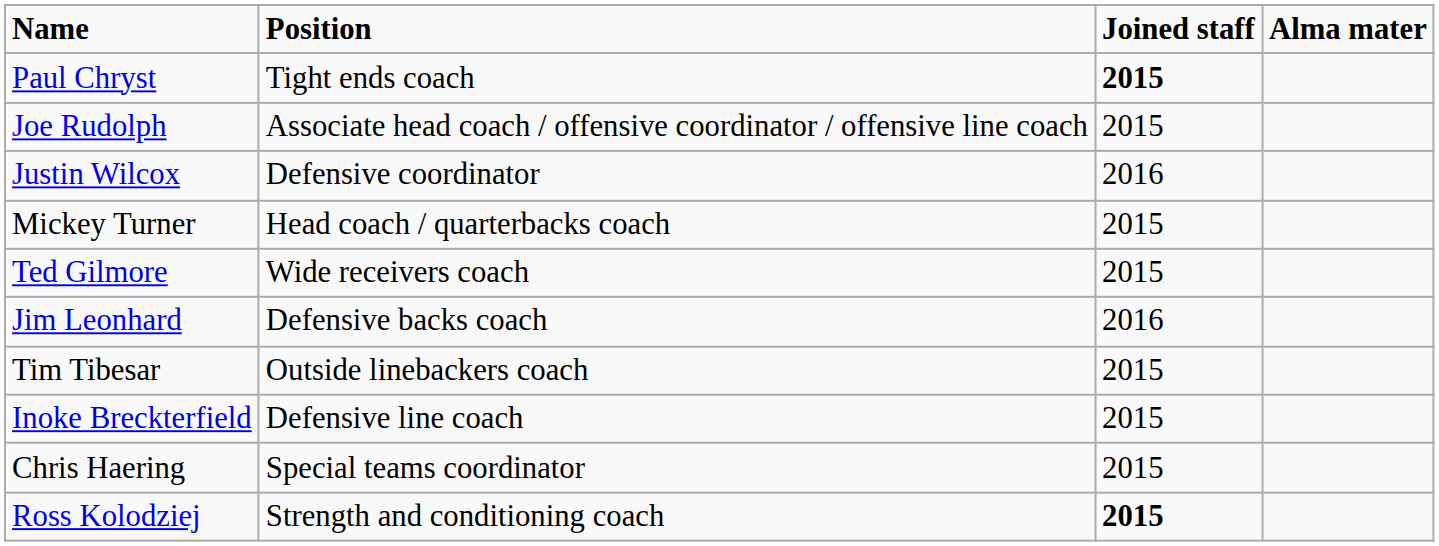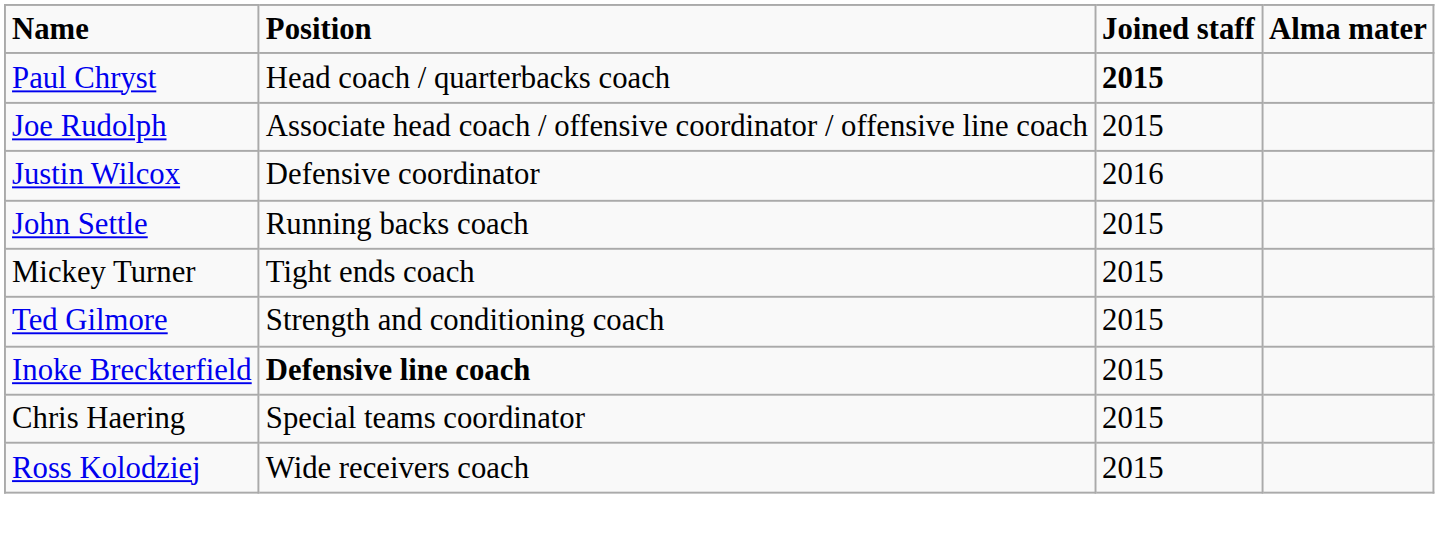(370, 77) Tight ends coach -> (468, 77) Head coach / quarterbacks coach
+ row: (80, 223)
(468, 223) Head coach / quarterbacks coach -> (370, 272) Tight ends coach
(397, 272) Wide receivers coach -> (465, 321) Strength and conditioning coach
- row: (97, 321)
- row: (86, 369)
(395, 418) normal -> (398, 369) bold
(465, 516) Strength and conditioning coach -> (397, 467) Wide receivers coach
(1133, 516) bold -> (1133, 467) normal
